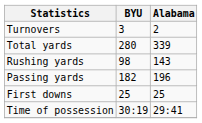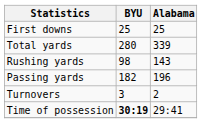rows swapped: (39, 94) <-> (34, 29)
(133, 110) normal -> (133, 110) bold
